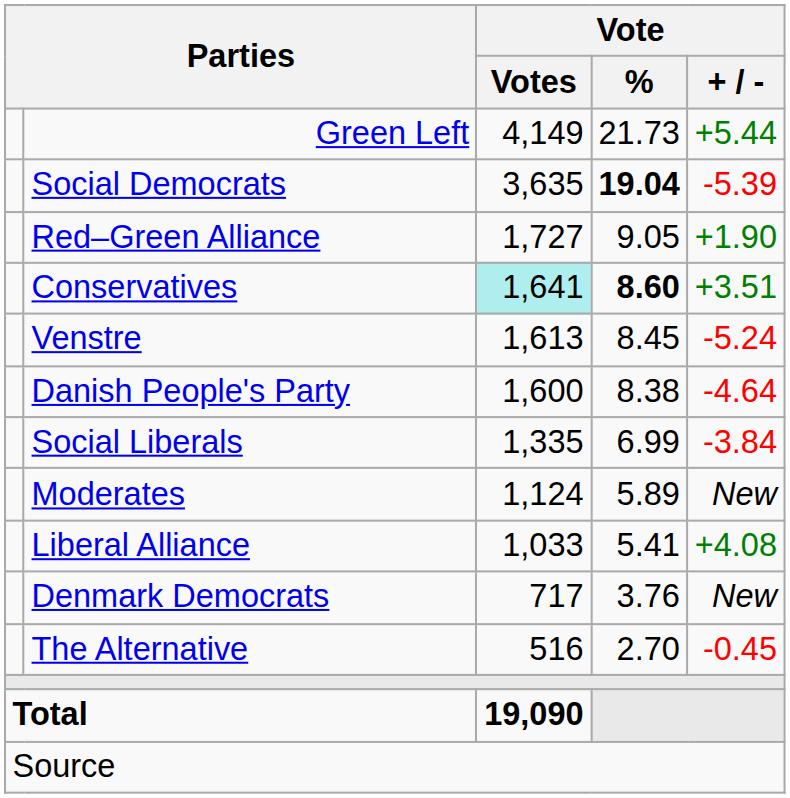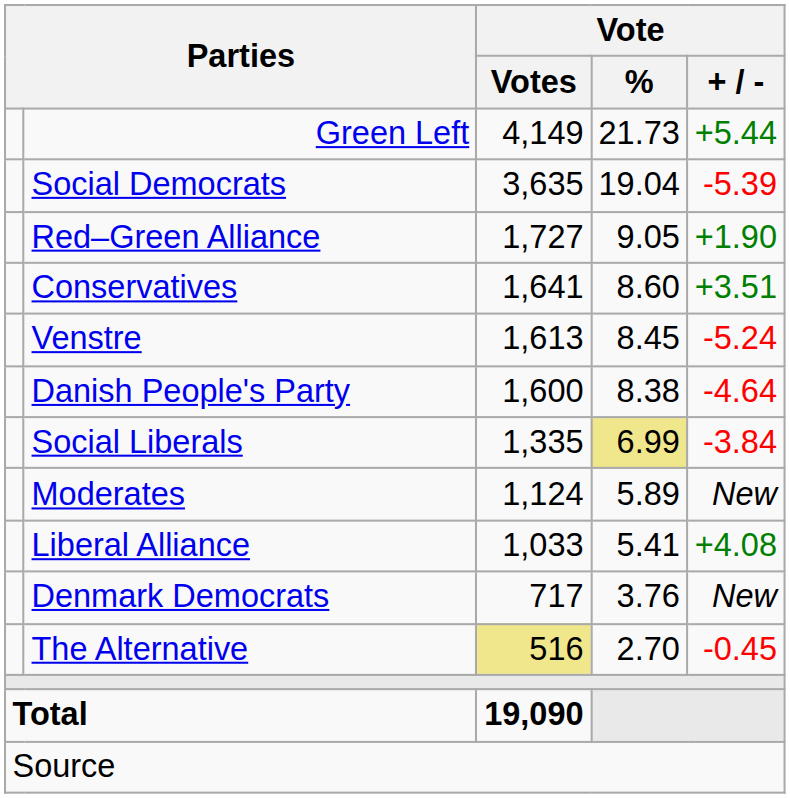(639, 184) bold -> (639, 184) normal
(543, 287) paleturquoise background -> (543, 287) no background
(648, 287) bold -> (648, 287) normal
(648, 442) no background -> (648, 442) khaki background
(556, 648) no background -> (556, 648) khaki background
